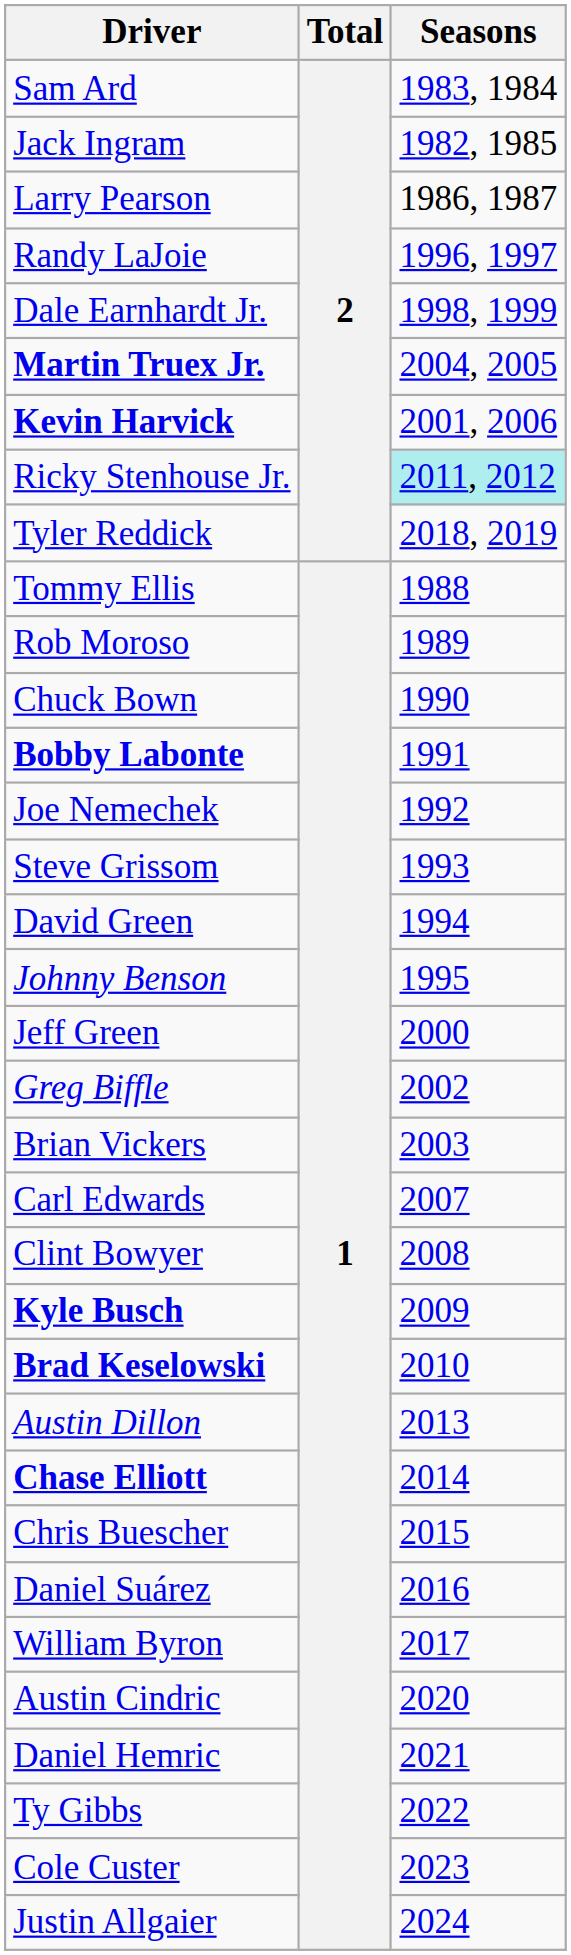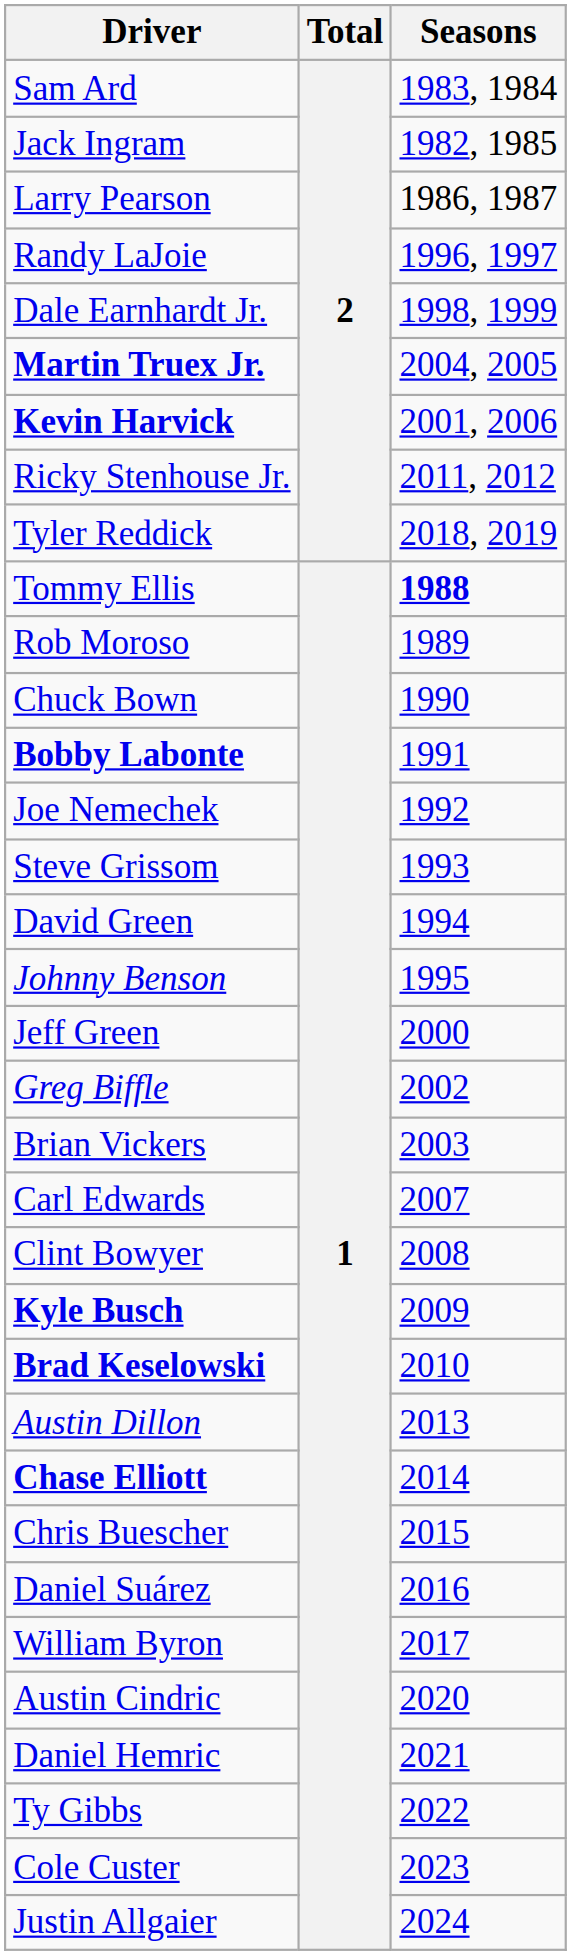(478, 476) paleturquoise background -> (478, 476) no background
(435, 587) normal -> (435, 587) bold
